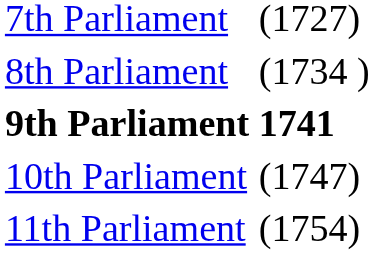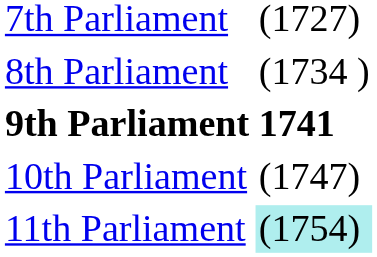(309, 228) no background -> (309, 228) paleturquoise background
